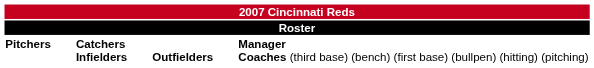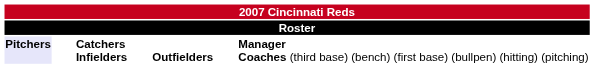(28, 44) no background -> (28, 44) lavender background
